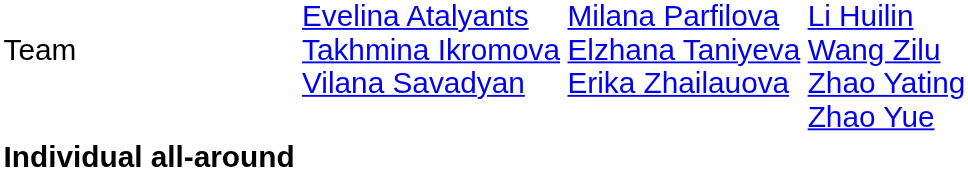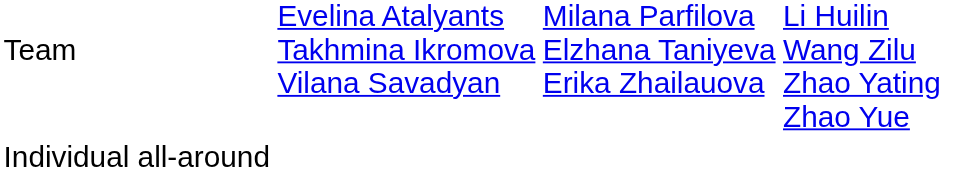(149, 157) bold -> (137, 157) normal
